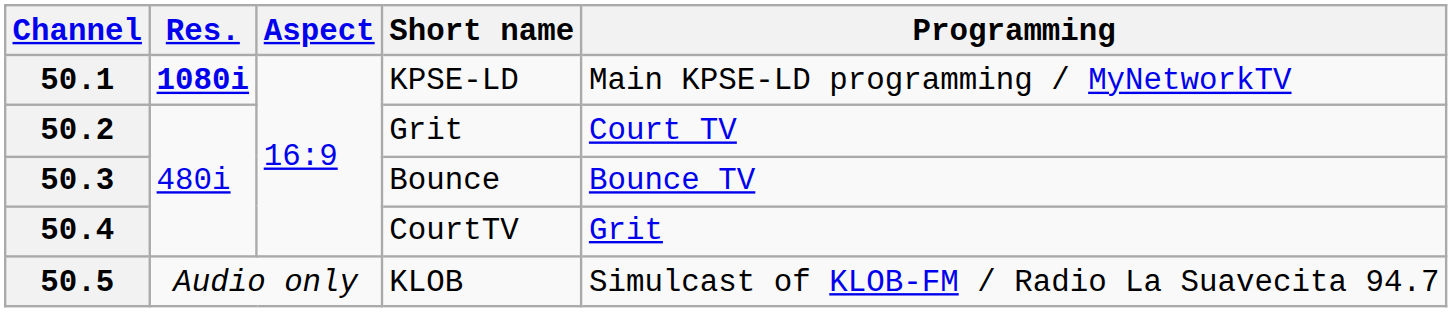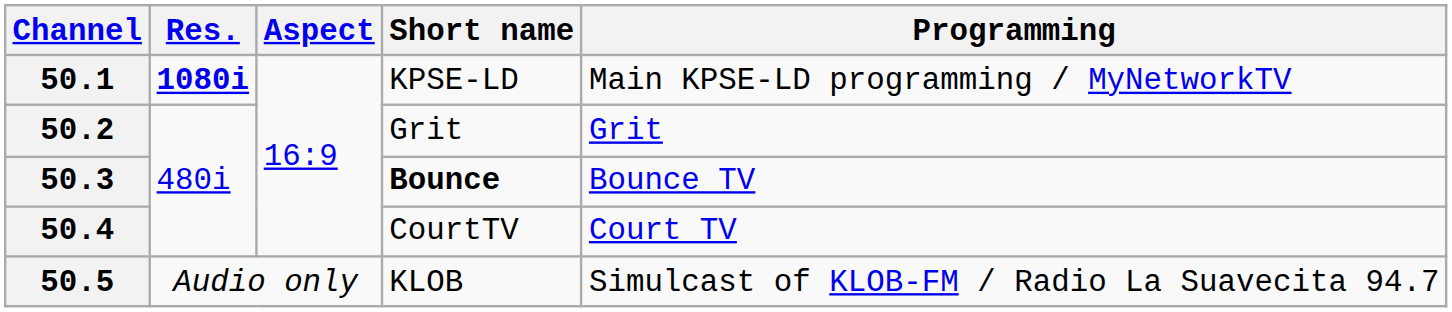(663, 131) Court TV -> (626, 131) Grit
(445, 181) normal -> (445, 181) bold
(626, 231) Grit -> (663, 231) Court TV
